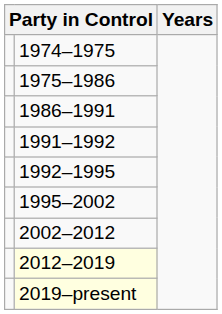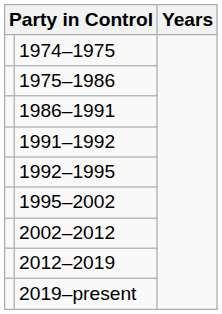(67, 263) lightyellow background -> (67, 263) no background
(78, 293) lightyellow background -> (78, 293) no background
